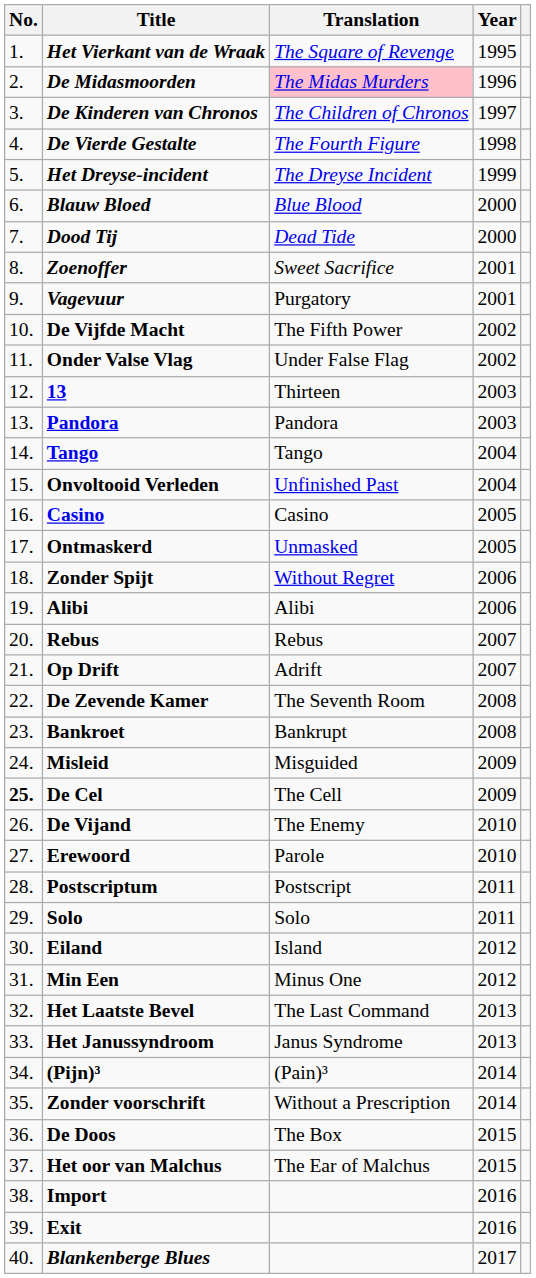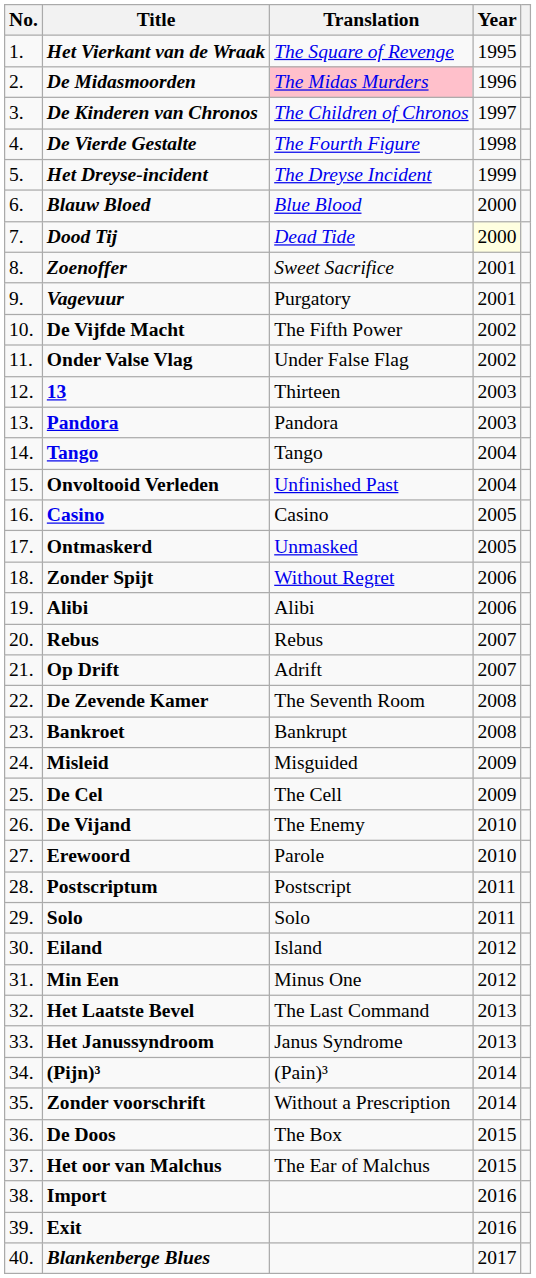(497, 236) no background -> (497, 236) lightyellow background
(21, 793) bold -> (21, 793) normal
